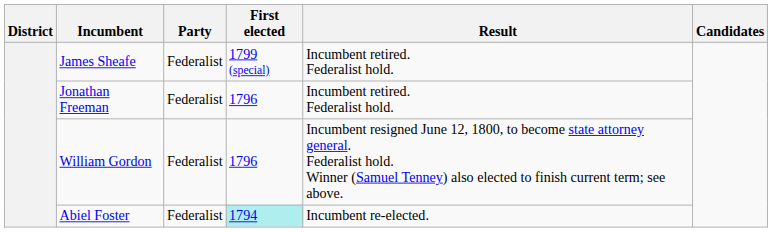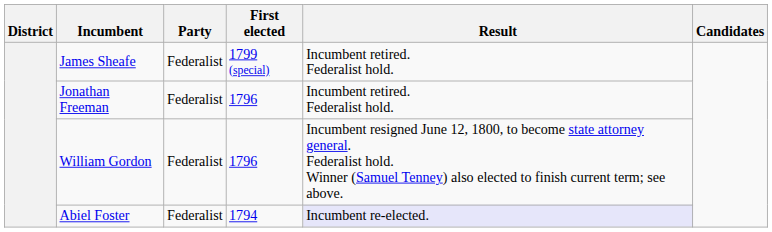(243, 215) paleturquoise background -> (243, 215) no background
(368, 215) no background -> (368, 215) lavender background
